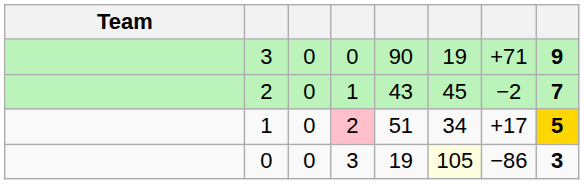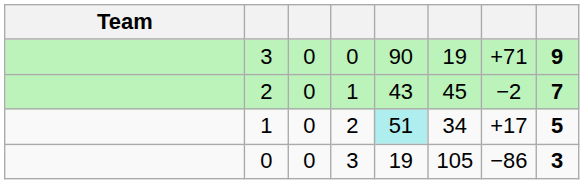(352, 126) pink background -> (352, 126) no background
(401, 126) no background -> (401, 126) paleturquoise background
(557, 126) gold background -> (557, 126) no background
(455, 160) lightyellow background -> (455, 160) no background
